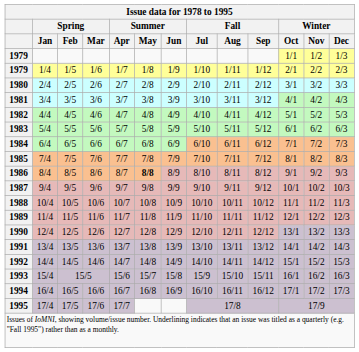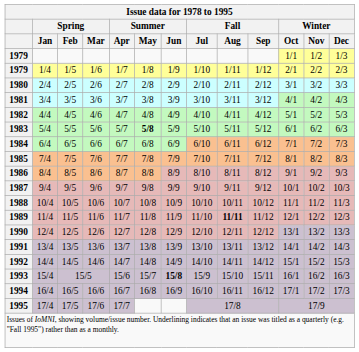(148, 129) normal -> (148, 129) bold
(148, 173) bold -> (148, 173) normal
(232, 217) normal -> (232, 217) bold
(174, 276) normal -> (174, 276) bold
